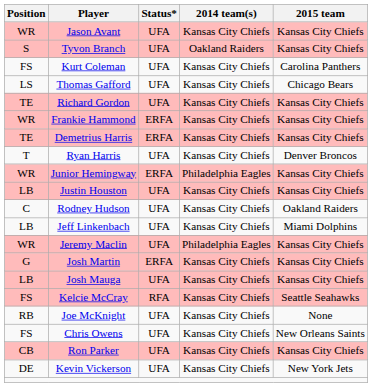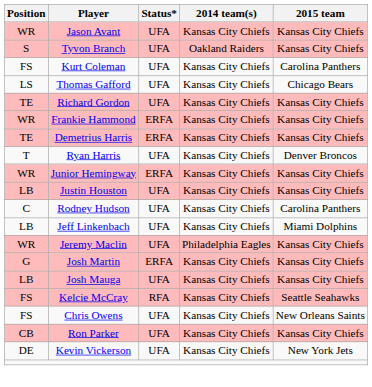(226, 173) Philadelphia Eagles -> (226, 173) Kansas City Chiefs
(320, 208) Oakland Raiders -> (320, 208) Carolina Panthers
- row: (93, 315)
